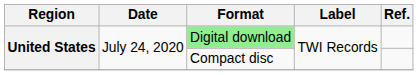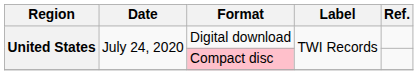(241, 37) lightgreen background -> (241, 37) no background
(232, 59) no background -> (232, 59) pink background
